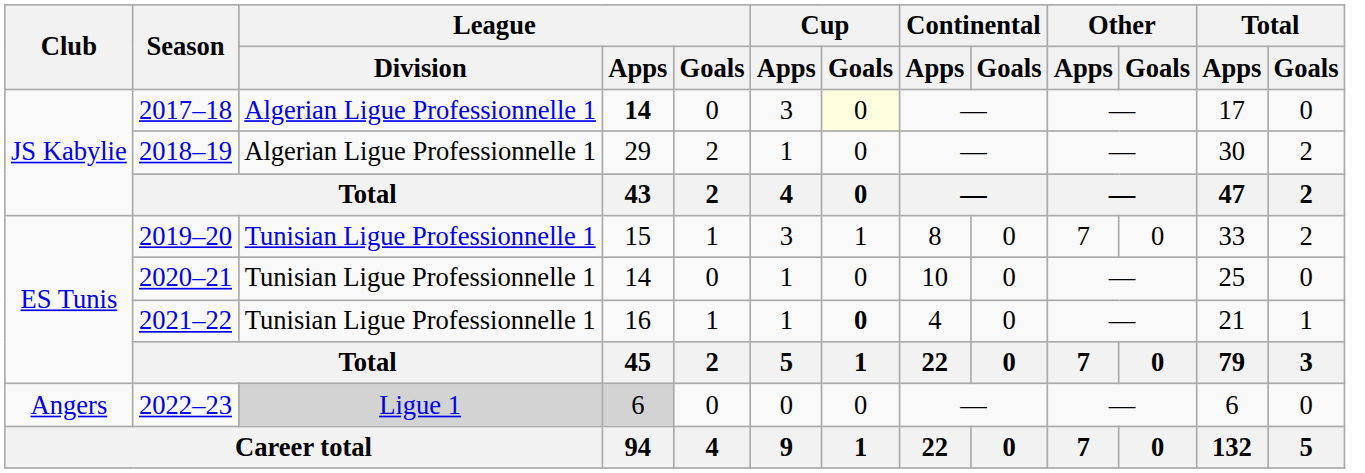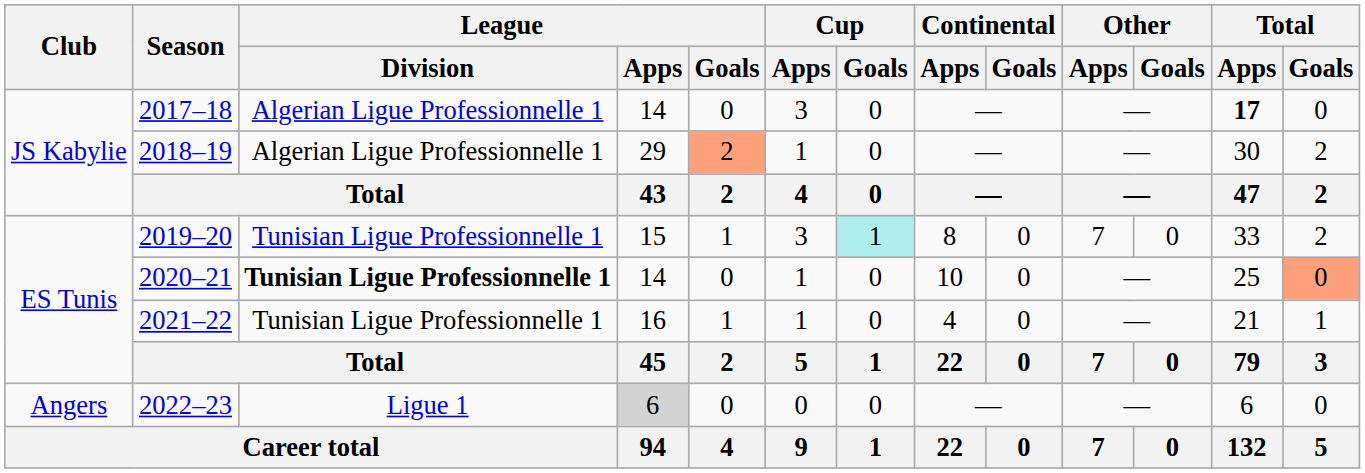(638, 109) bold -> (653, 109) normal
(861, 109) lightyellow background -> (875, 109) no background
(1232, 109) normal -> (1247, 109) bold
(712, 151) no background -> (727, 151) lightsalmon background
(861, 236) no background -> (875, 236) paleturquoise background
(420, 278) normal -> (428, 278) bold
(1306, 278) no background -> (1321, 278) lightsalmon background
(861, 320) bold -> (875, 320) normal
(420, 404) lightgrey background -> (428, 404) no background
